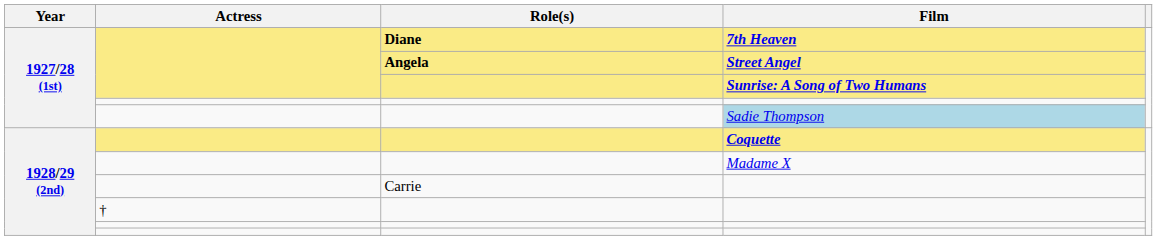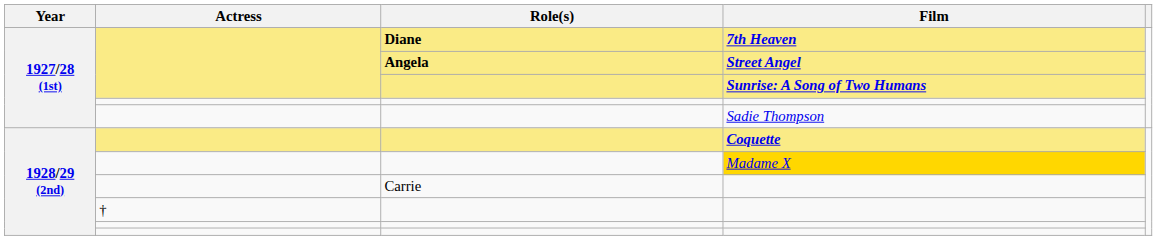(775, 116) lightblue background -> (775, 116) no background
(759, 163) no background -> (759, 163) gold background
